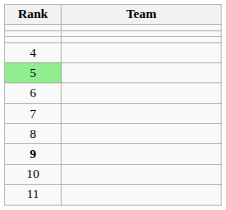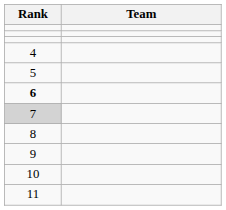(33, 72) lightgreen background -> (33, 72) no background
(33, 93) normal -> (33, 93) bold
(33, 113) no background -> (33, 113) lightgrey background
(33, 154) bold -> (33, 154) normal
